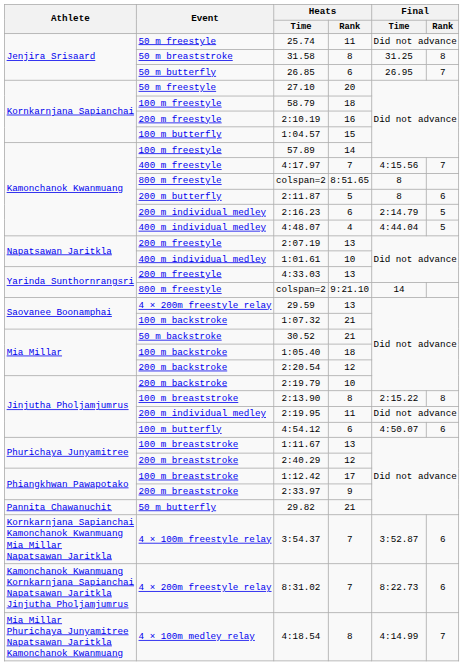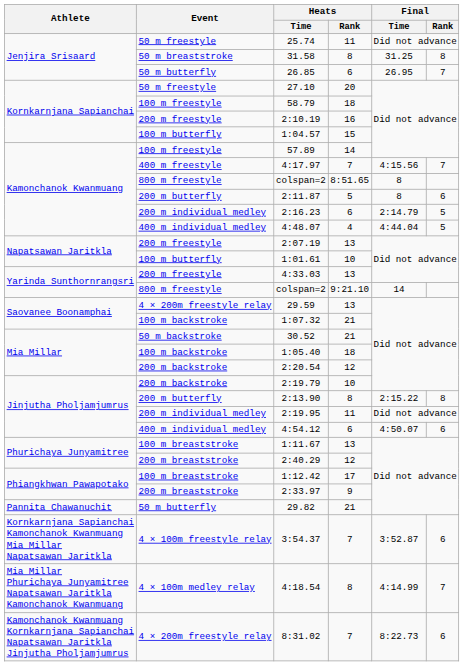(202, 259) 400 m individual medley -> (180, 259) 100 m butterfly
(188, 398) 100 m breaststroke -> (180, 398) 200 m butterfly
(180, 429) 100 m butterfly -> (202, 429) 400 m individual medley
rows swapped: (301, 588) <-> (301, 637)
